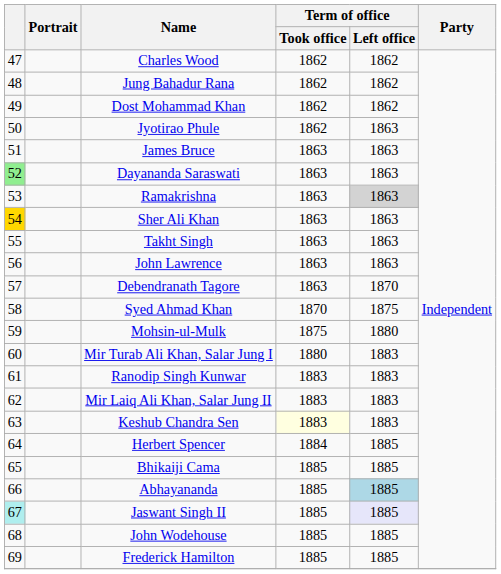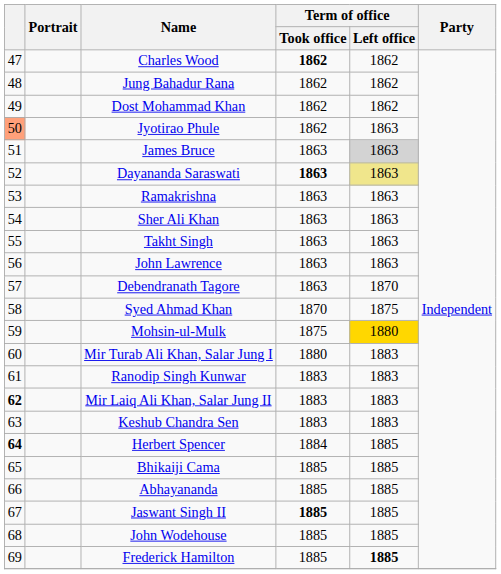(313, 60) normal -> (313, 60) bold
(15, 128) no background -> (15, 128) lightsalmon background
(384, 151) no background -> (384, 151) lightgrey background
(15, 173) lightgreen background -> (15, 173) no background
(313, 173) normal -> (313, 173) bold
(384, 173) no background -> (384, 173) khaki background
(384, 196) lightgrey background -> (384, 196) no background
(15, 219) gold background -> (15, 219) no background
(384, 331) no background -> (384, 331) gold background
(15, 399) normal -> (15, 399) bold
(313, 422) lightyellow background -> (313, 422) no background
(15, 444) normal -> (15, 444) bold
(384, 490) lightblue background -> (384, 490) no background
(15, 512) paleturquoise background -> (15, 512) no background
(313, 512) normal -> (313, 512) bold
(384, 512) lavender background -> (384, 512) no background
(384, 557) normal -> (384, 557) bold
